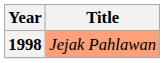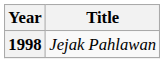(103, 44) lightsalmon background -> (103, 44) no background
